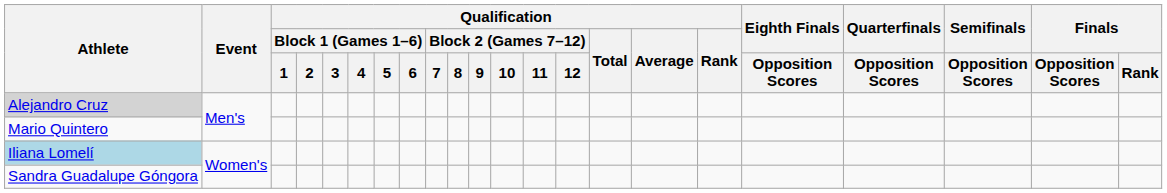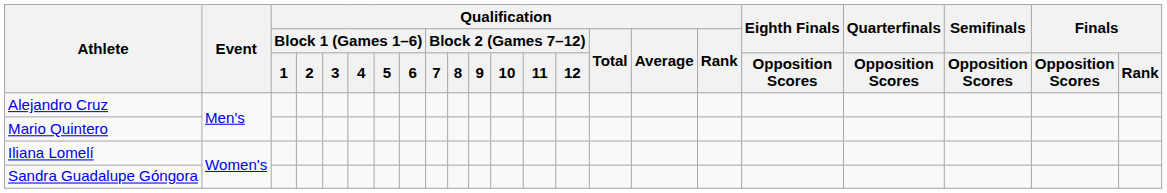(58, 105) lightgrey background -> (58, 105) no background
(51, 153) lightblue background -> (51, 153) no background
